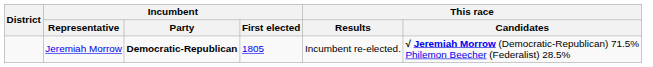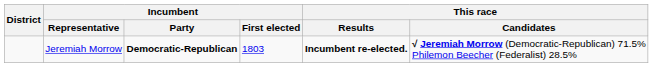(253, 49) 1805 -> (253, 49) 1803
(353, 49) normal -> (356, 49) bold
